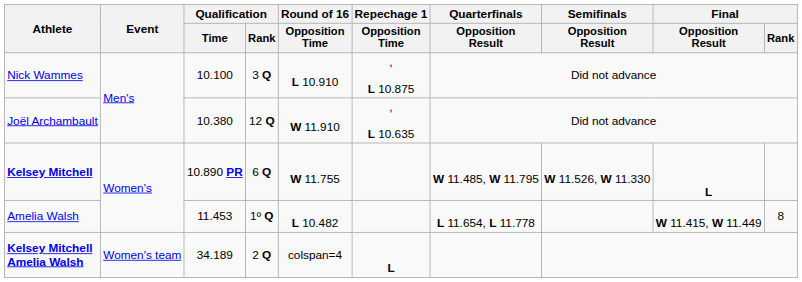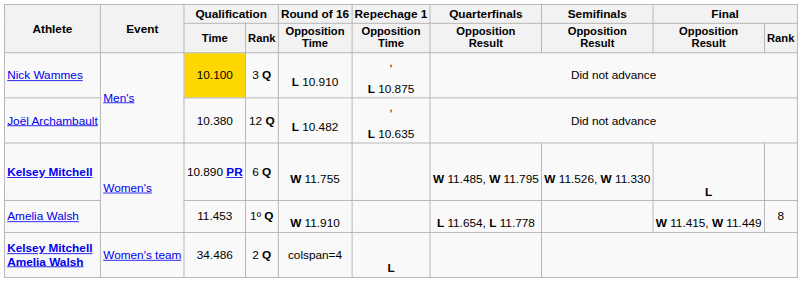(215, 76) no background -> (215, 76) gold background
(315, 127) W 11.910 -> (315, 127) L 10.482
(315, 224) L 10.482 -> (315, 224) W 11.910
(215, 255) 34.189 -> (215, 255) 34.486
